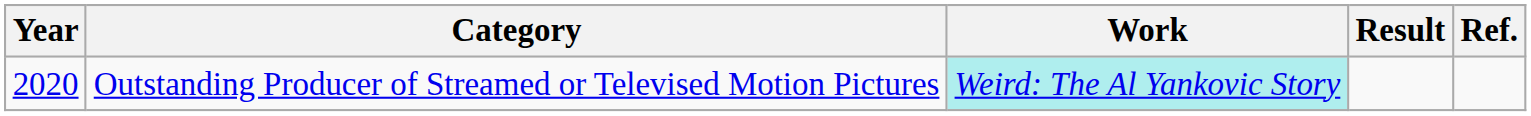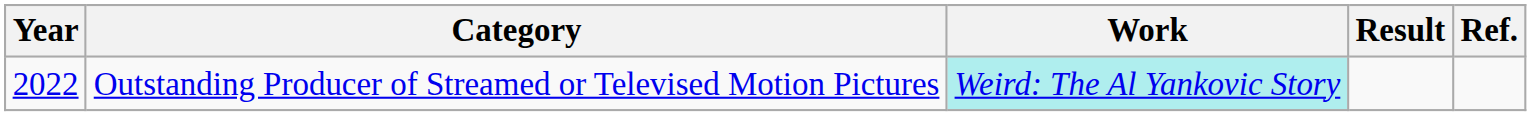(46, 82) 2020 -> (46, 82) 2022
